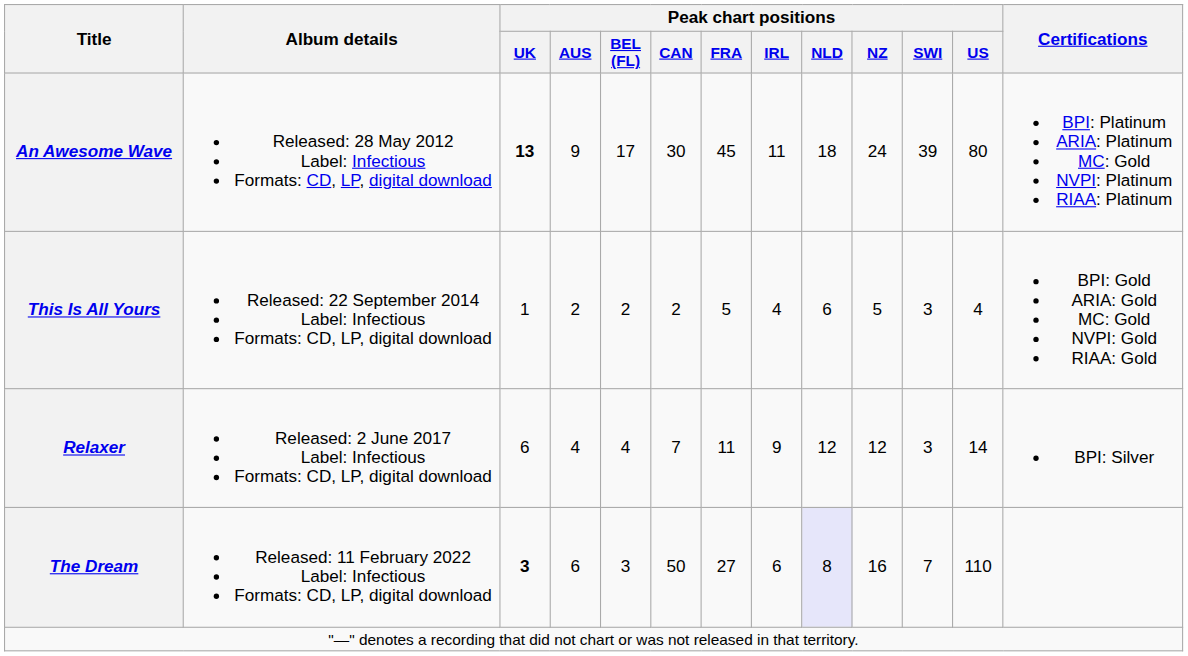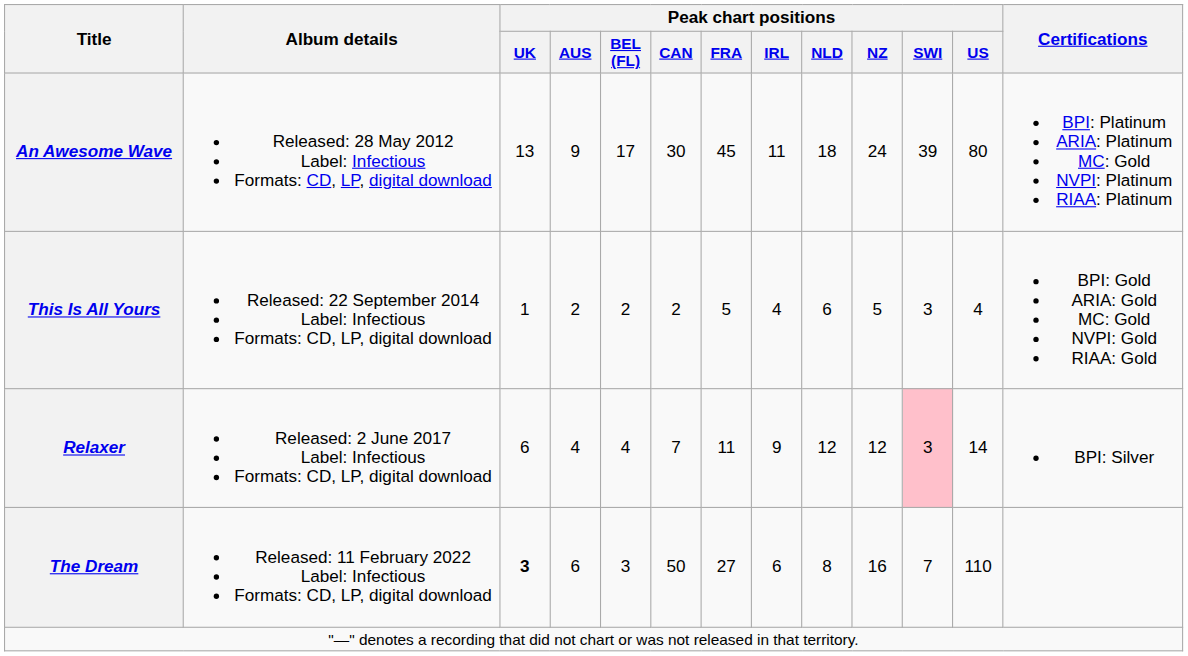(525, 151) bold -> (525, 151) normal
(928, 448) no background -> (928, 448) pink background
(827, 567) lavender background -> (827, 567) no background
